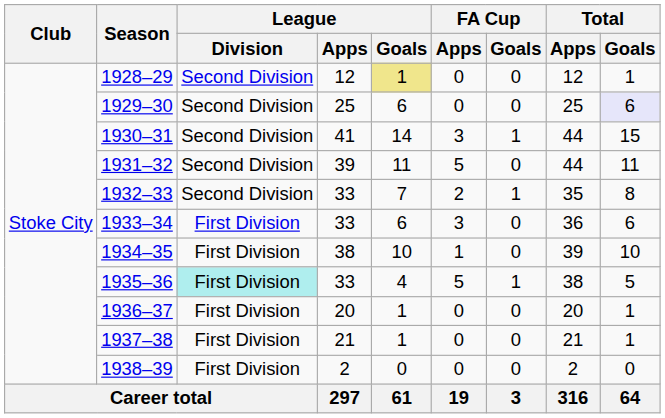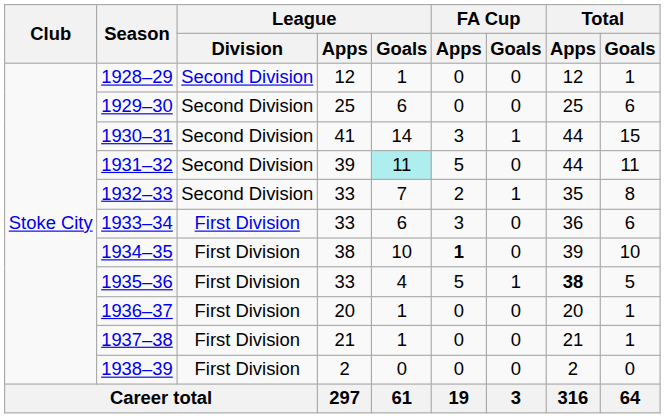(402, 77) khaki background -> (402, 77) no background
(630, 106) lavender background -> (630, 106) no background
(402, 164) no background -> (402, 164) paleturquoise background
(459, 252) normal -> (459, 252) bold
(247, 281) paleturquoise background -> (247, 281) no background
(573, 281) normal -> (573, 281) bold
